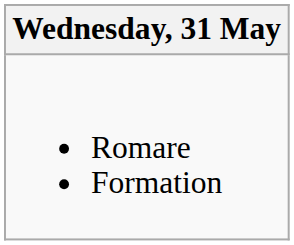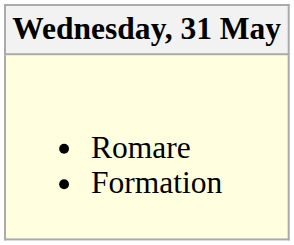(147, 165) no background -> (147, 165) lightyellow background
